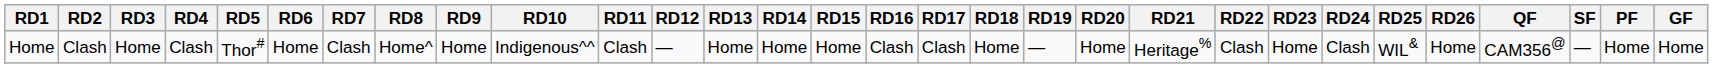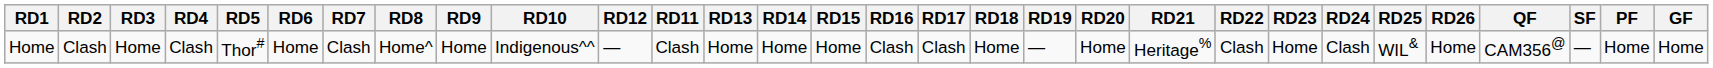columns swapped: (625, 18) <-> (677, 18)
